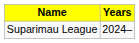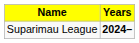(117, 30) normal -> (117, 30) bold
